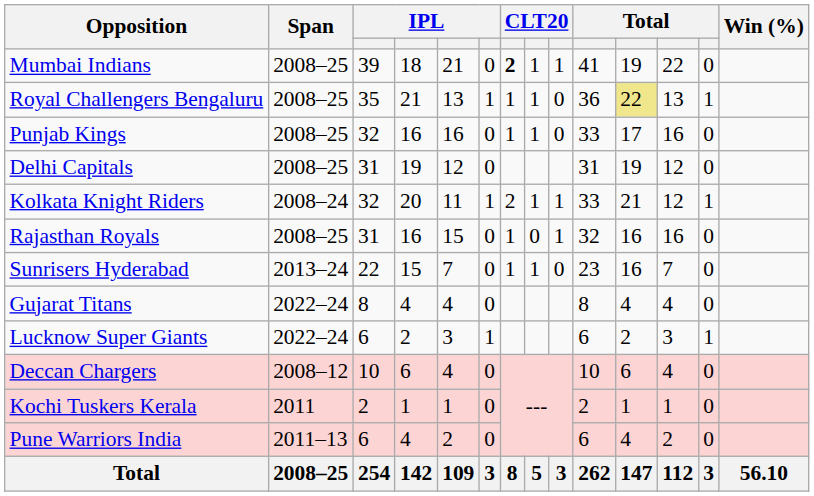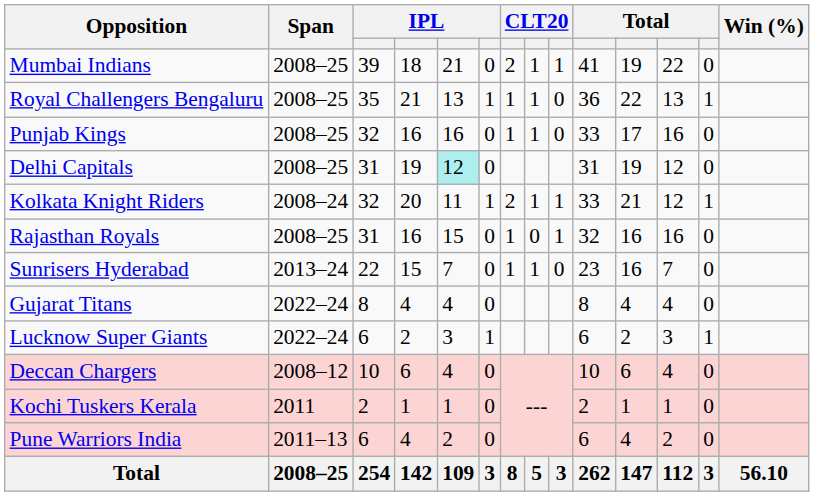(510, 65) bold -> (510, 65) normal
(631, 99) khaki background -> (631, 99) no background
(453, 167) no background -> (453, 167) paleturquoise background
